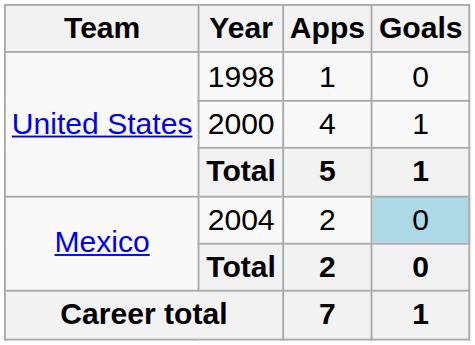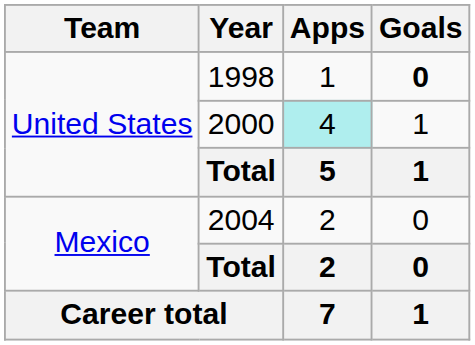(421, 76) normal -> (421, 76) bold
(327, 123) no background -> (327, 123) paleturquoise background
(421, 219) lightblue background -> (421, 219) no background
